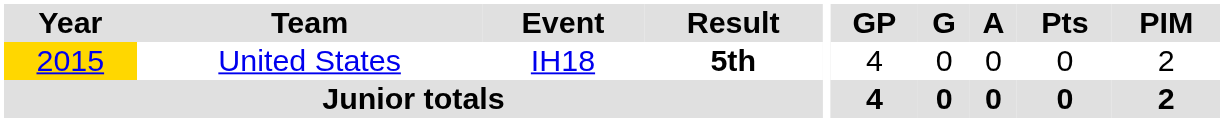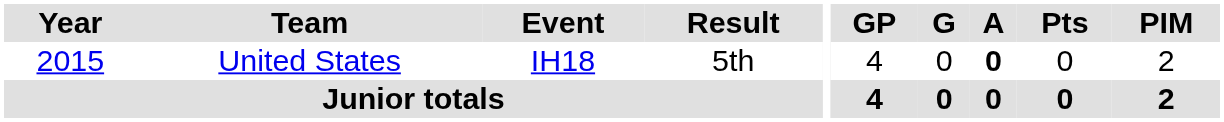(70, 60) gold background -> (70, 60) no background
(733, 60) bold -> (733, 60) normal
(994, 60) normal -> (994, 60) bold
